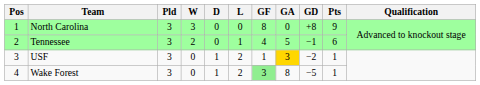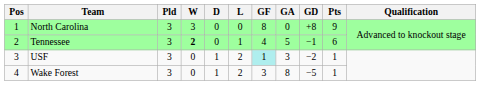(193, 42) normal -> (193, 42) bold
(264, 57) no background -> (264, 57) paleturquoise background
(287, 57) gold background -> (287, 57) no background
(264, 73) lightgreen background -> (264, 73) no background
